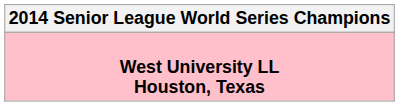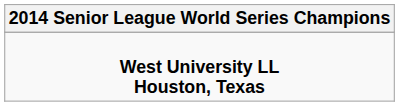(200, 76) pink background -> (200, 76) no background
